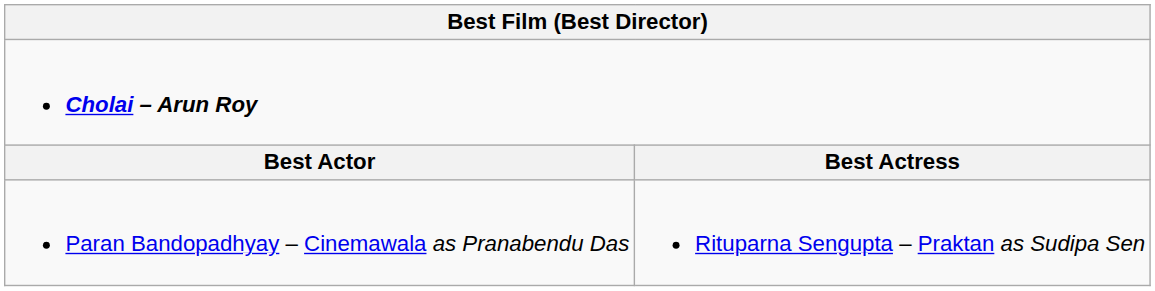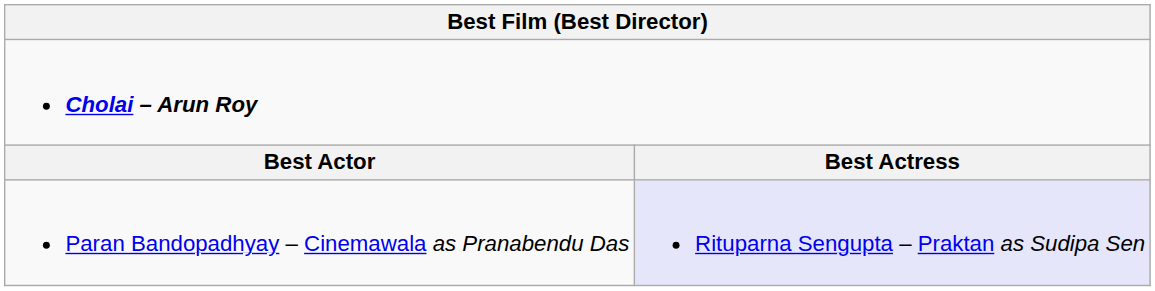(892, 245) no background -> (892, 245) lavender background
